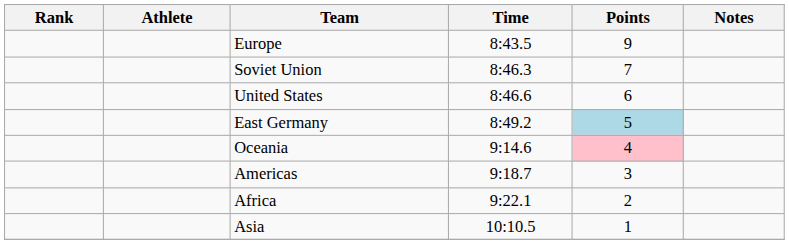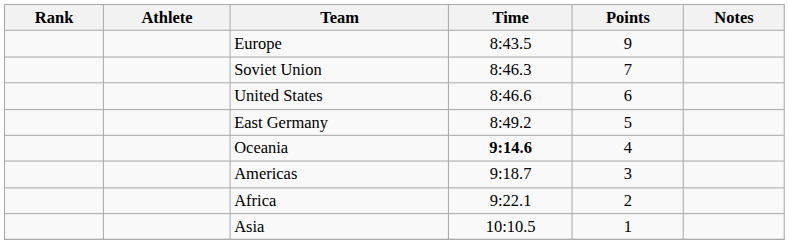(628, 122) lightblue background -> (628, 122) no background
(511, 148) normal -> (511, 148) bold
(628, 148) pink background -> (628, 148) no background
